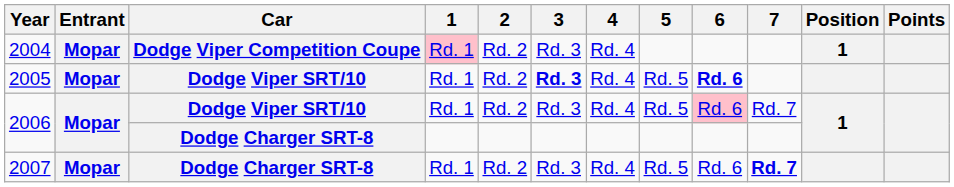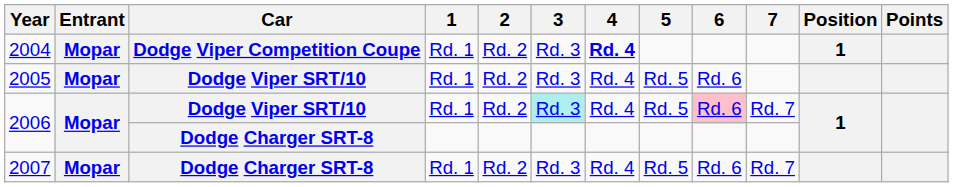(451, 49) pink background -> (451, 49) no background
(613, 49) normal -> (612, 49) bold
(559, 79) bold -> (558, 79) normal
(720, 79) bold -> (719, 79) normal
(559, 108) no background -> (558, 108) paleturquoise background
(774, 168) bold -> (773, 168) normal
